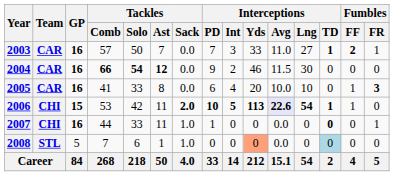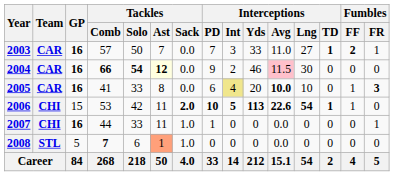(161, 69) no background -> (161, 69) lightyellow background
(281, 69) no background -> (281, 69) pink background
(233, 87) no background -> (233, 87) khaki background
(281, 87) normal -> (281, 87) bold
(77, 106) bold -> (77, 106) normal
(281, 106) lavender background -> (281, 106) no background
(330, 124) bold -> (330, 124) normal
(106, 143) normal -> (106, 143) bold
(161, 143) no background -> (161, 143) lightsalmon background
(256, 143) lightsalmon background -> (256, 143) no background
(330, 143) lightblue background -> (330, 143) no background
